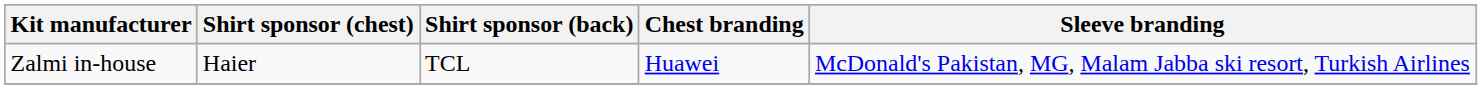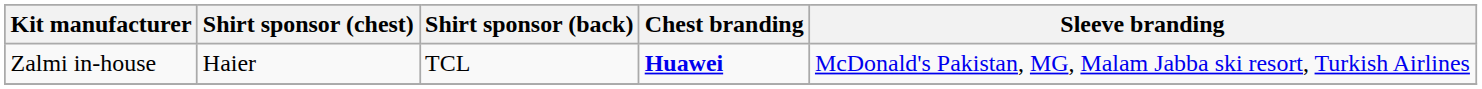(682, 63) normal -> (684, 63) bold
